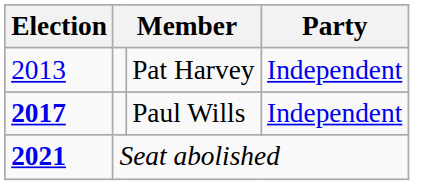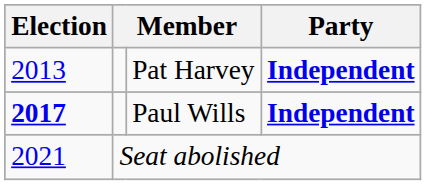(335, 69) normal -> (341, 69) bold
(335, 112) normal -> (341, 112) bold
(39, 156) bold -> (39, 156) normal
